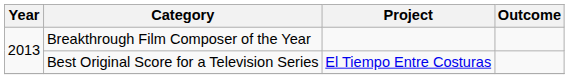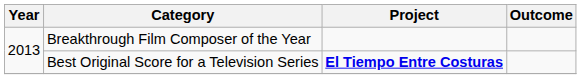(408, 62) normal -> (414, 62) bold
